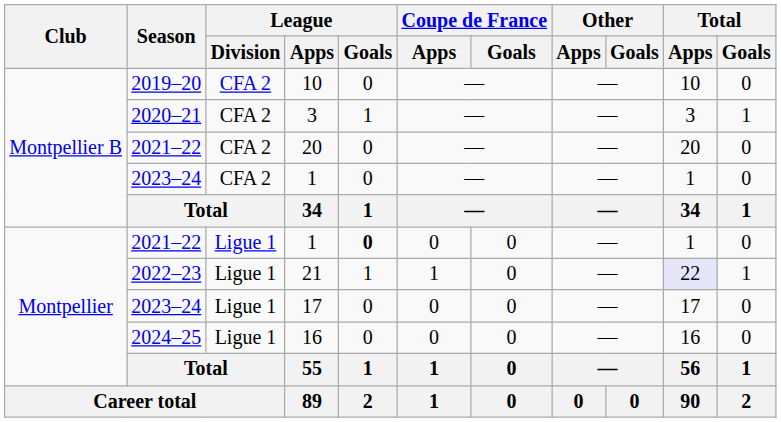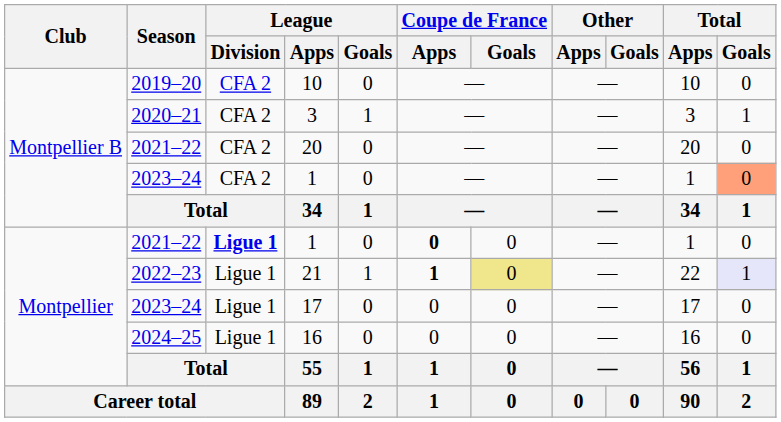(746, 178) no background -> (746, 178) lightsalmon background
(245, 242) normal -> (245, 242) bold
(368, 242) bold -> (368, 242) normal
(434, 242) normal -> (434, 242) bold
(434, 274) normal -> (434, 274) bold
(511, 274) no background -> (511, 274) khaki background
(690, 274) lavender background -> (690, 274) no background
(746, 274) no background -> (746, 274) lavender background
